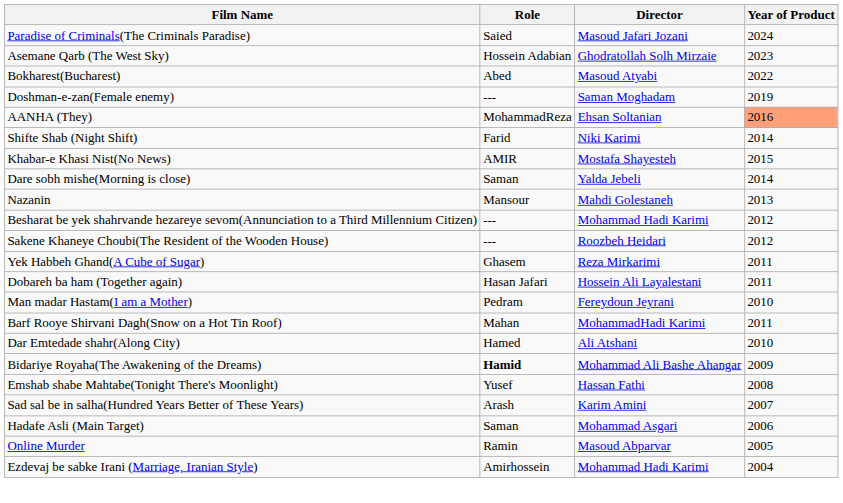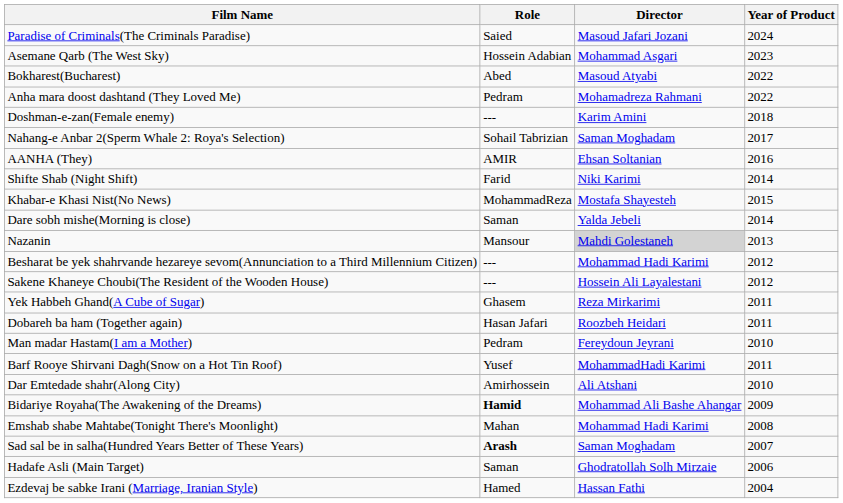(647, 55) Ghodratollah Solh Mirzaie -> (627, 55) Mohammad Asgari
+ row: (124, 96)
(626, 96) Saman Moghadam -> (612, 117) Karim Amini
(760, 96) 2019 -> (760, 117) 2018
+ row: (146, 138)
(527, 117) MohammadReza -> (500, 158) AMIR
(760, 117) lightsalmon background -> (760, 158) no background
(500, 158) AMIR -> (527, 199) MohammadReza
(625, 199) no background -> (625, 240) lightgrey background
(622, 240) Roozbeh Heidari -> (640, 281) Hossein Ali Layalestani
(640, 281) Hossein Ali Layalestani -> (622, 323) Roozbeh Heidari
(501, 323) Mahan -> (498, 364) Yusef
(502, 343) Hamed -> (516, 384) Amirhossein
(498, 384) Yusef -> (501, 425) Mahan
(611, 384) Hassan Fathi -> (643, 425) Mohammad Hadi Karimi
(499, 405) normal -> (500, 446) bold
(612, 405) Karim Amini -> (626, 446) Saman Moghadam
(627, 425) Mohammad Asgari -> (647, 466) Ghodratollah Solh Mirzaie
- row: (46, 446)
(516, 466) Amirhossein -> (502, 487) Hamed
(643, 466) Mohammad Hadi Karimi -> (611, 487) Hassan Fathi
